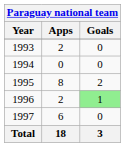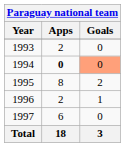(61, 64) normal -> (61, 64) bold
(100, 64) no background -> (100, 64) lightsalmon background
(100, 99) lightgreen background -> (100, 99) no background
